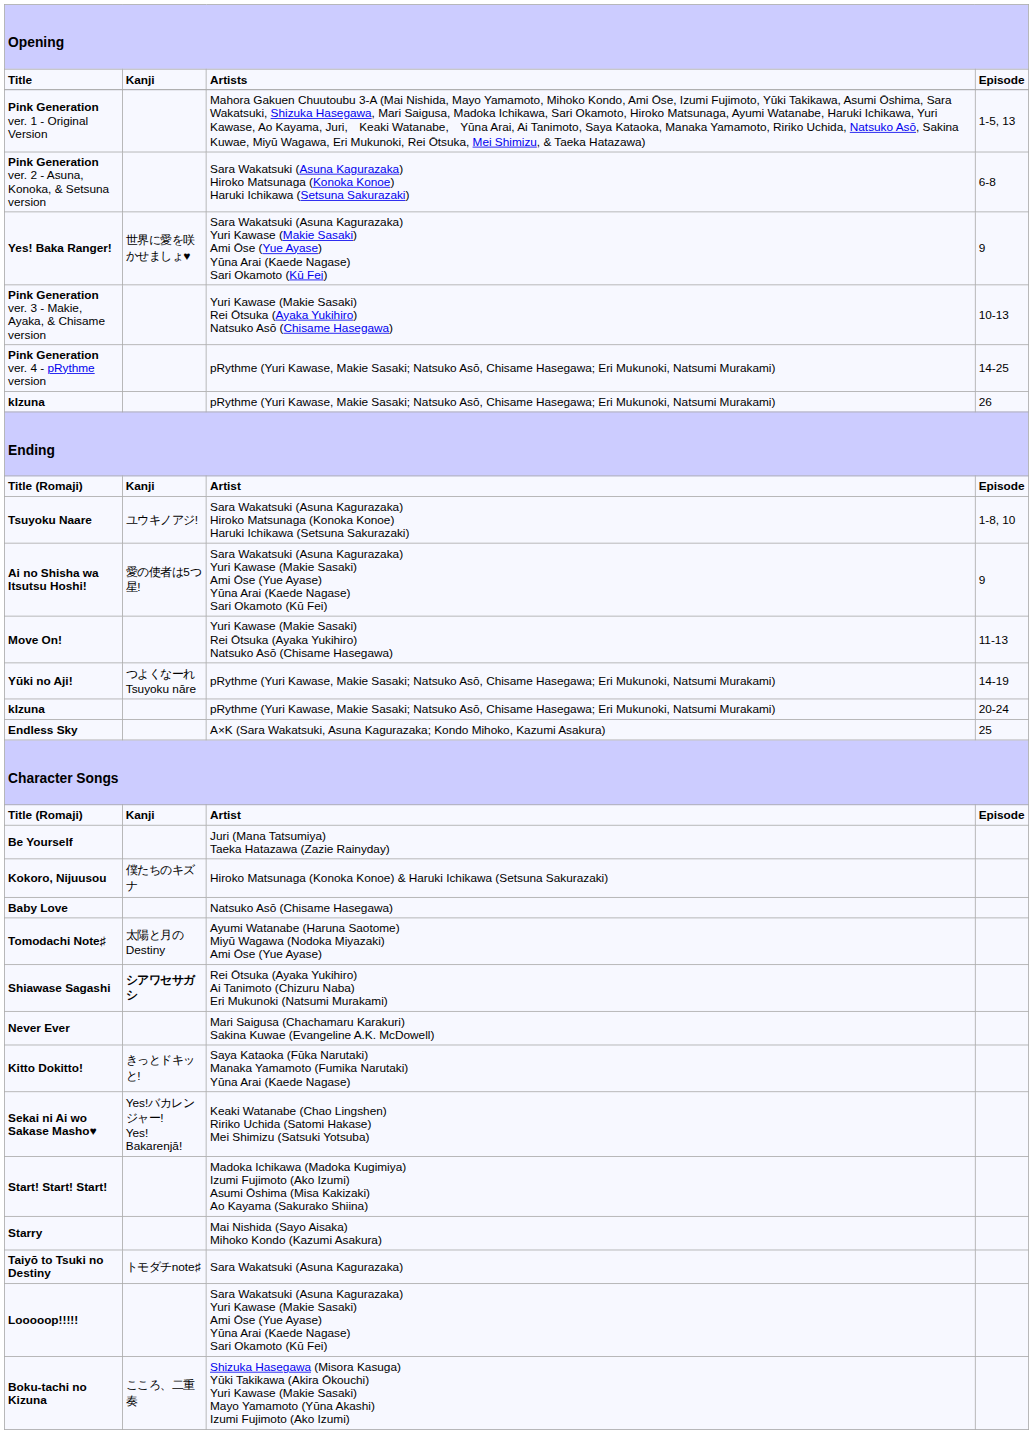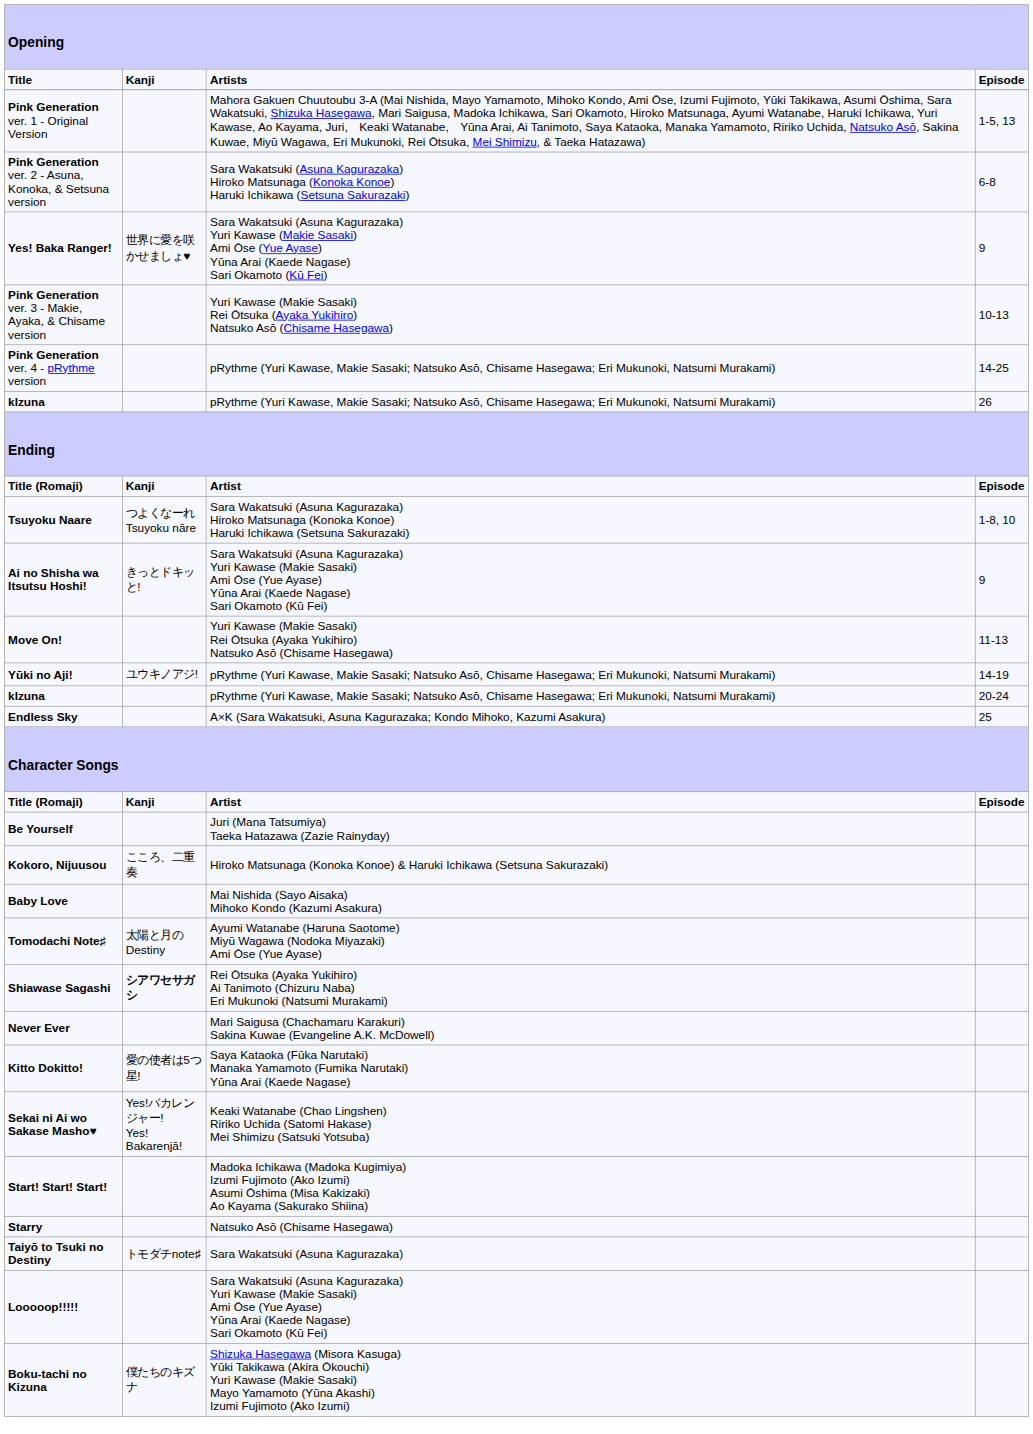(162, 520) ユウキノアジ! -> (161, 521) つよくなーれ Tsuyoku nāre
(163, 580) 愛の使者は5つ星! -> (160, 580) きっとドキッと!
(161, 682) つよくなーれ Tsuyoku nāre -> (162, 675) ユウキノアジ!
(160, 878) 僕たちのキズナ -> (160, 865) こころ、二重奏
(302, 908) Natsuko Asō (Chisame Hasegawa) -> (296, 902) Mai Nishida (Sayo Aisaka) Mihoko Kondo (Kazumi Asakura)
(160, 1068) きっとドキッと! -> (163, 1068) 愛の使者は5つ星!
(296, 1234) Mai Nishida (Sayo Aisaka) Mihoko Kondo (Kazumi Asakura) -> (302, 1227) Natsuko Asō (Chisame Hasegawa)
(160, 1393) こころ、二重奏 -> (160, 1380) 僕たちのキズナ
